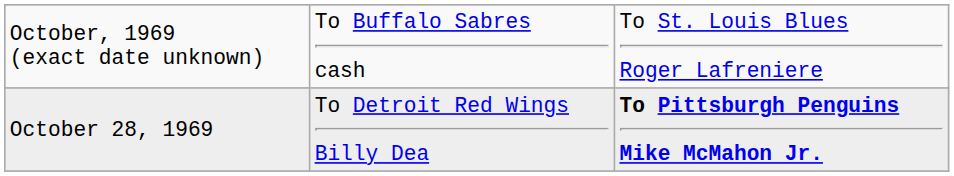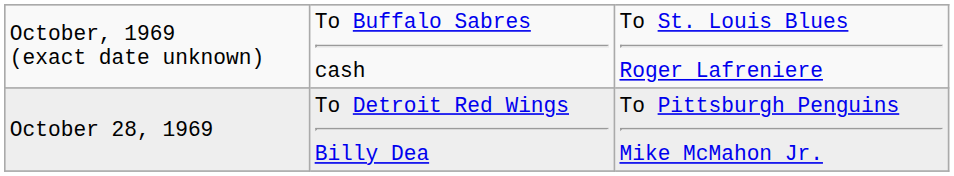(782, 130) bold -> (782, 130) normal
